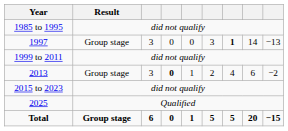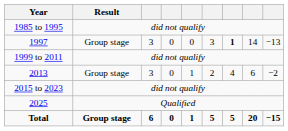(171, 73) bold -> (171, 73) normal
